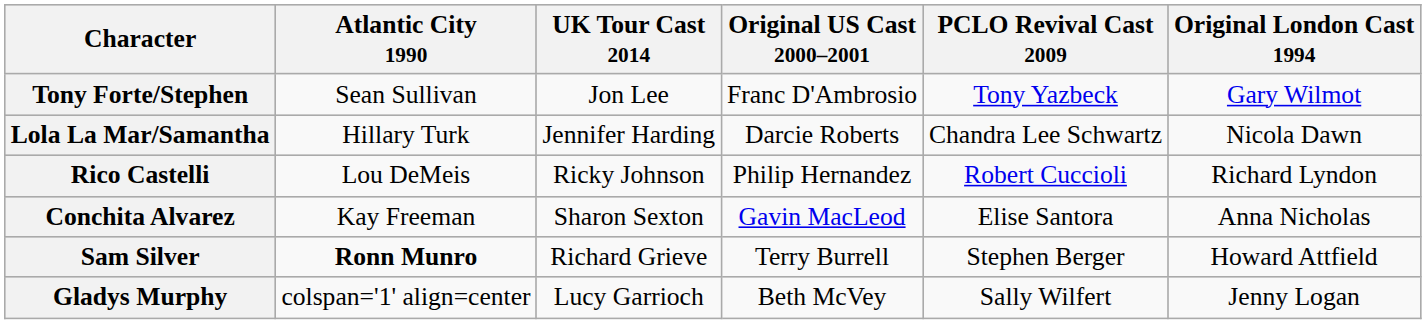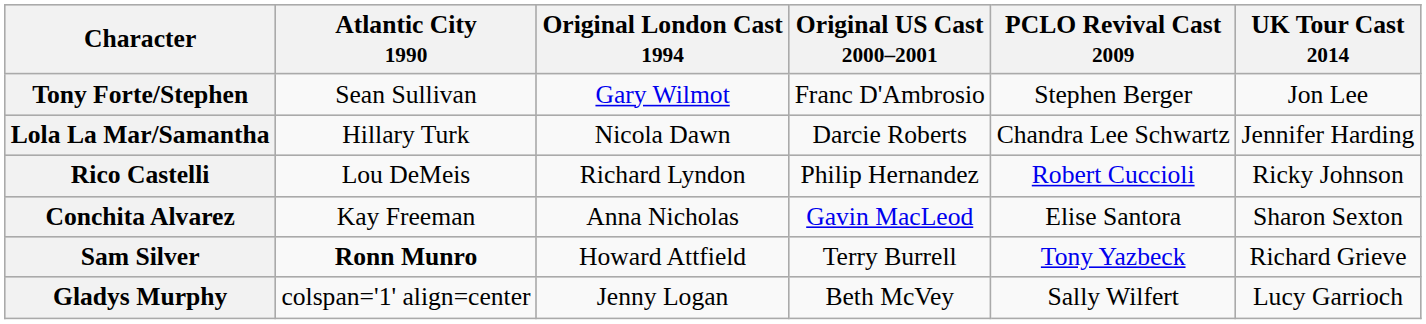columns swapped: (1294, 39) <-> (629, 39)
(1046, 94) Tony Yazbeck -> (1113, 94) Stephen Berger
(1046, 256) Stephen Berger -> (1113, 256) Tony Yazbeck
